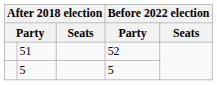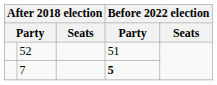(25, 51) 51 -> (25, 51) 52
(114, 51) 52 -> (114, 51) 51
(22, 70) 5 -> (22, 70) 7
(111, 70) normal -> (111, 70) bold
